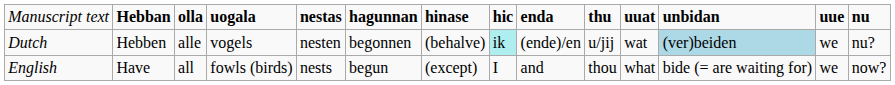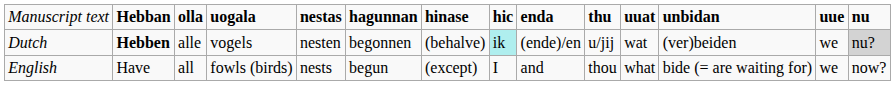(141, 42) normal -> (143, 42) bold
(700, 42) lightblue background -> (700, 42) no background
(863, 42) no background -> (863, 42) lightgrey background
